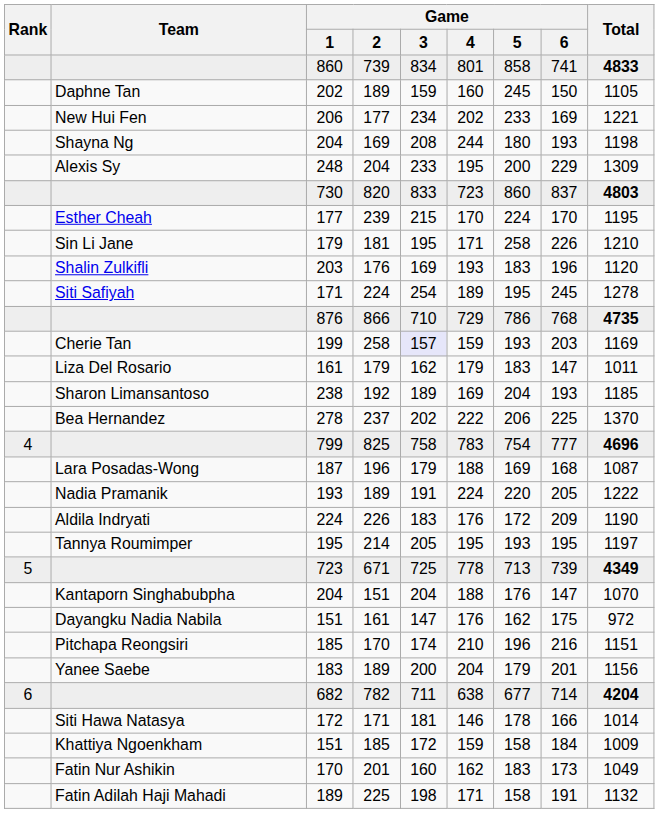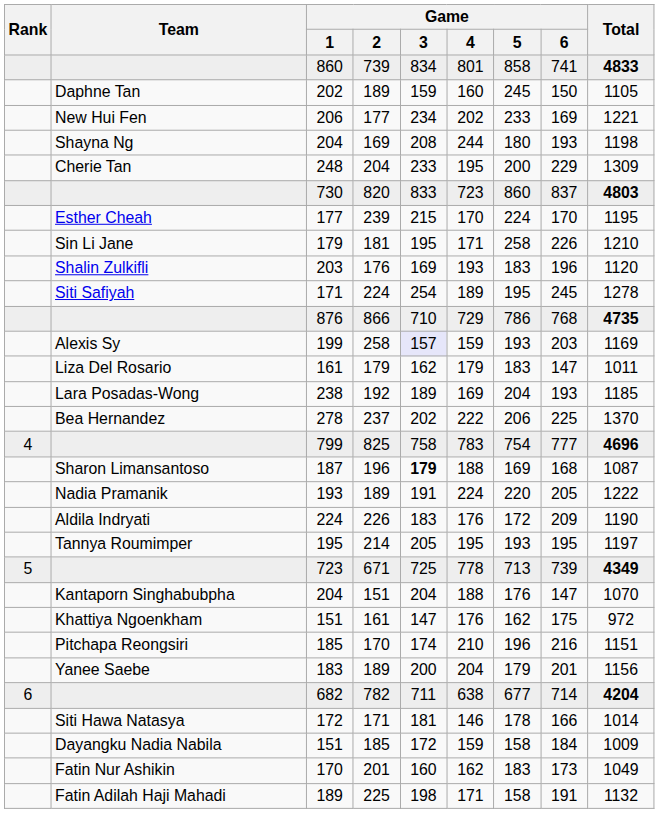(88, 167) Alexis Sy -> (93, 167) Cherie Tan
(93, 343) Cherie Tan -> (88, 343) Alexis Sy
(132, 393) Sharon Limansantoso -> (127, 393) Lara Posadas-Wong
(127, 469) Lara Posadas-Wong -> (132, 469) Sharon Limansantoso
(423, 469) normal -> (423, 469) bold
(138, 619) Dayangku Nadia Nabila -> (129, 619) Khattiya Ngoenkham
(129, 745) Khattiya Ngoenkham -> (138, 745) Dayangku Nadia Nabila
